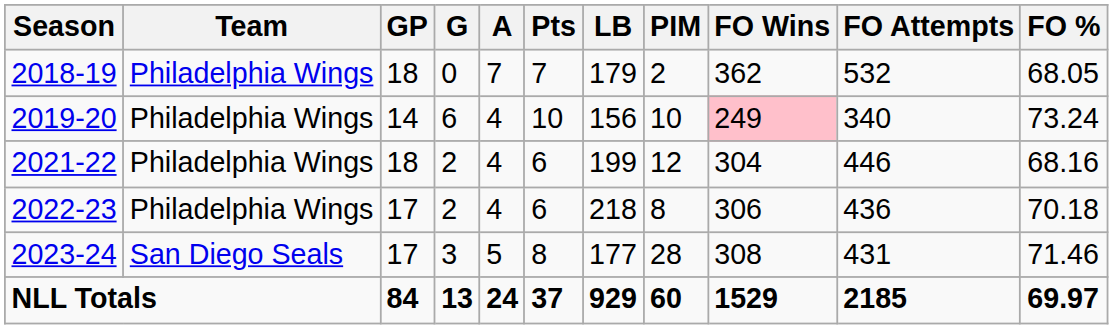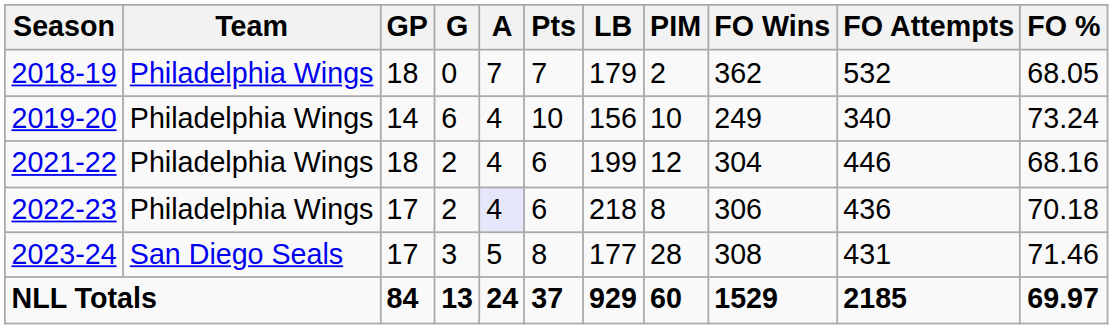(738, 118) pink background -> (738, 118) no background
(494, 208) no background -> (494, 208) lavender background
